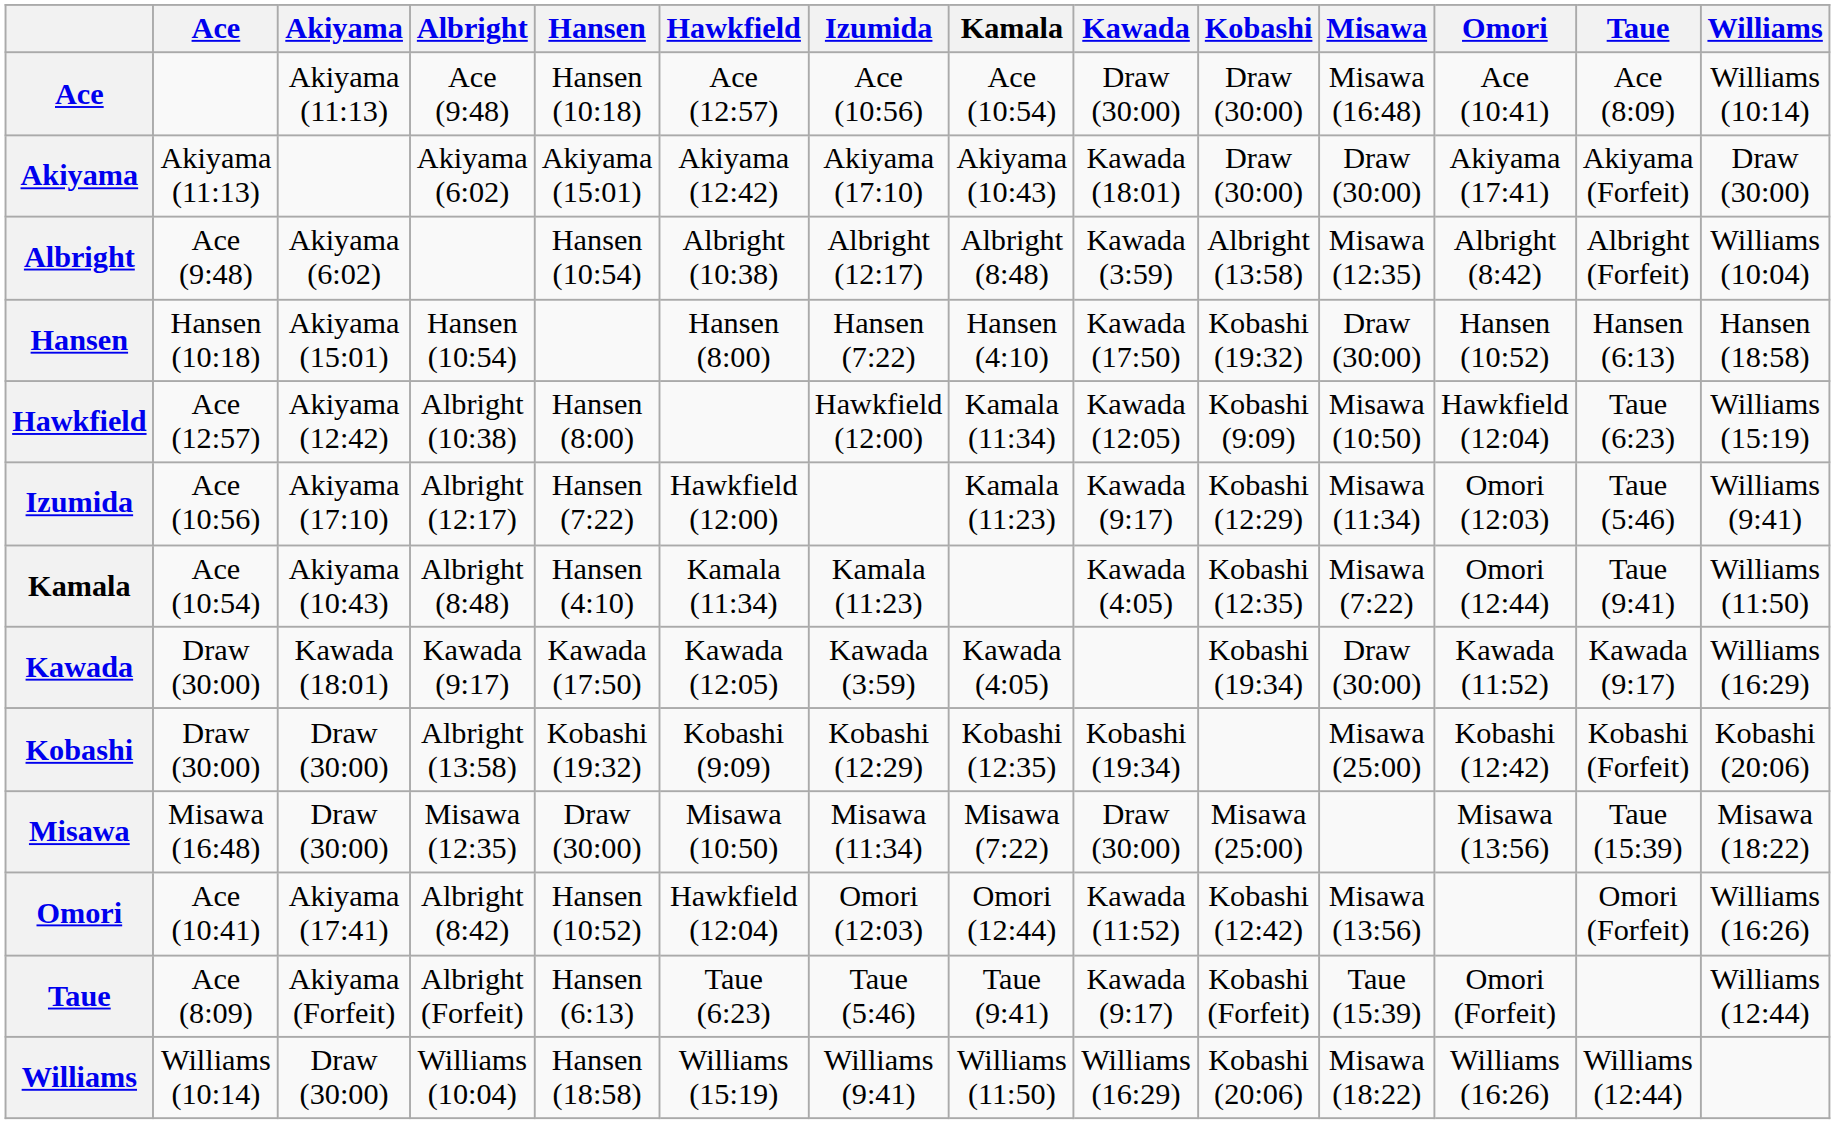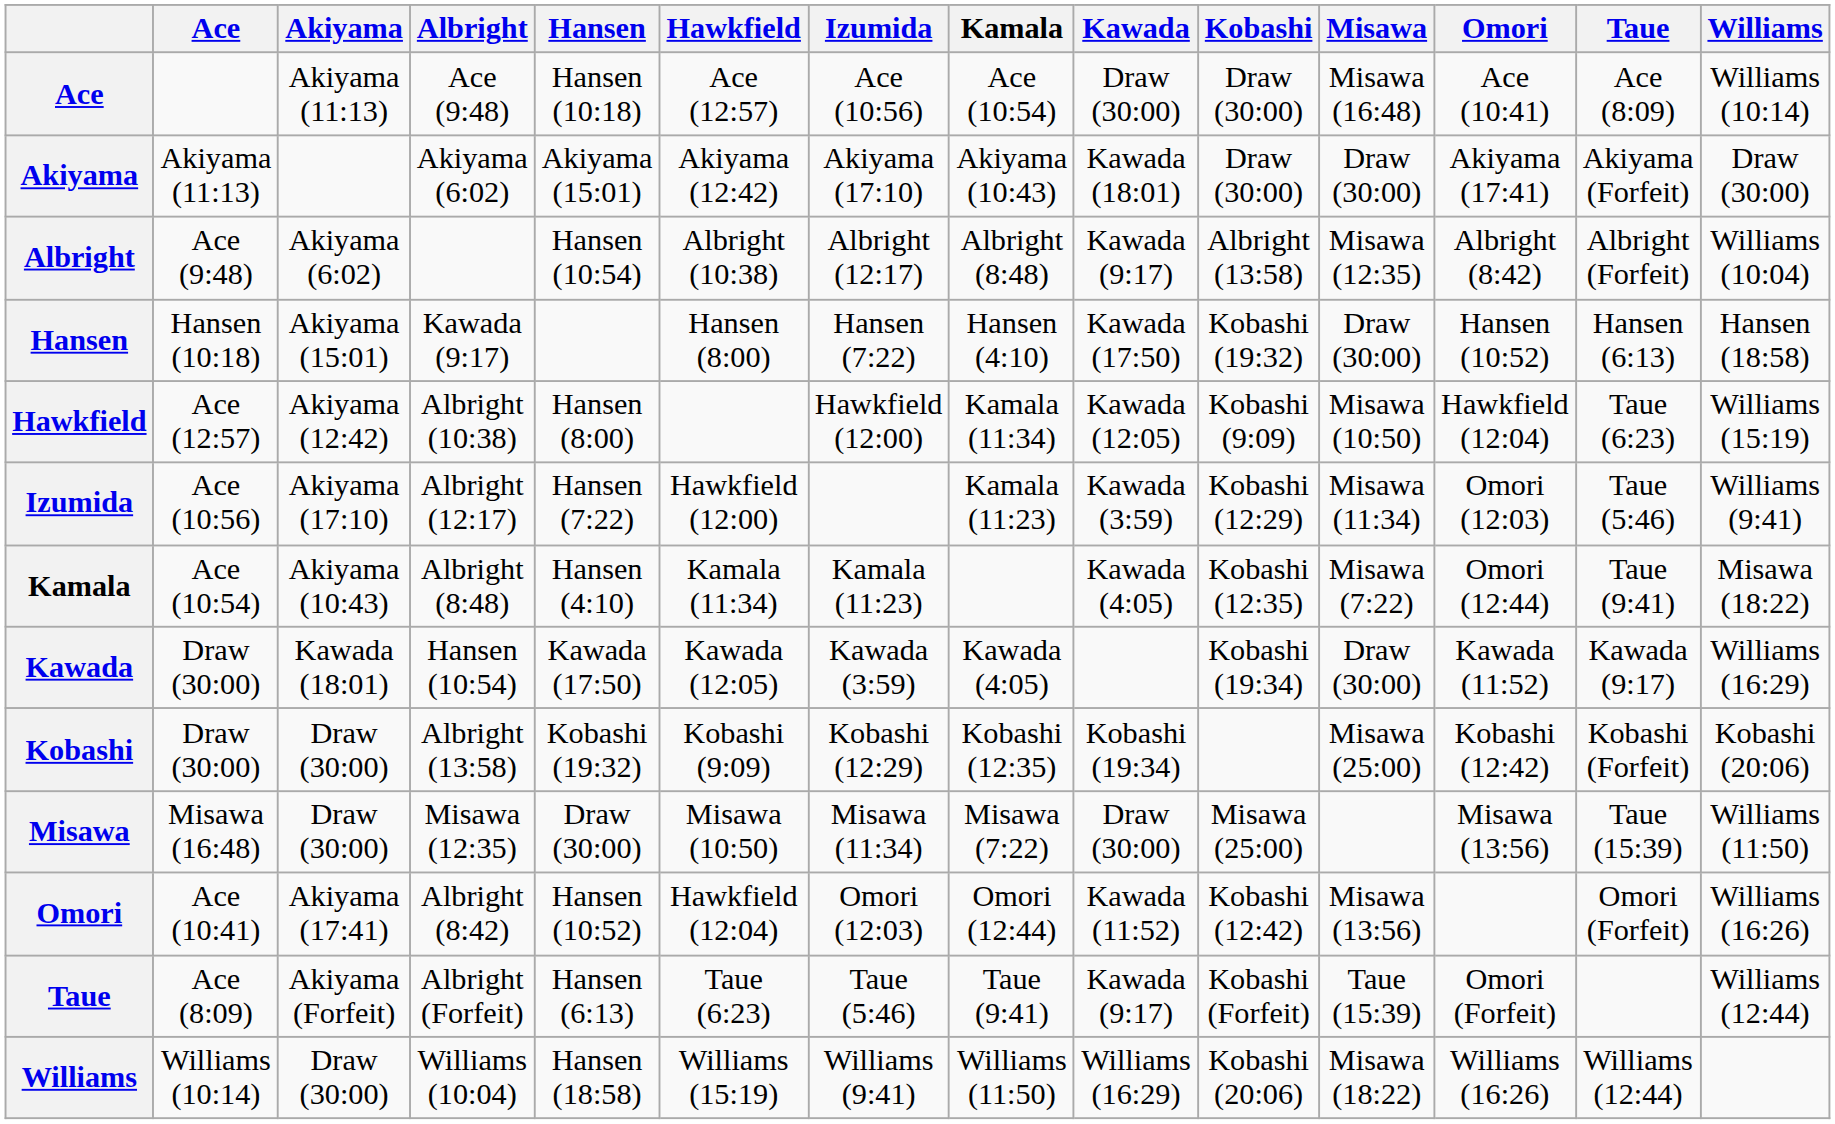(1136, 257) Kawada (3:59) -> (1136, 257) Kawada (9:17)
(472, 339) Hansen (10:54) -> (472, 339) Kawada (9:17)
(1136, 503) Kawada (9:17) -> (1136, 503) Kawada (3:59)
(1765, 585) Williams (11:50) -> (1765, 585) Misawa (18:22)
(472, 667) Kawada (9:17) -> (472, 667) Hansen (10:54)
(1765, 831) Misawa (18:22) -> (1765, 831) Williams (11:50)
